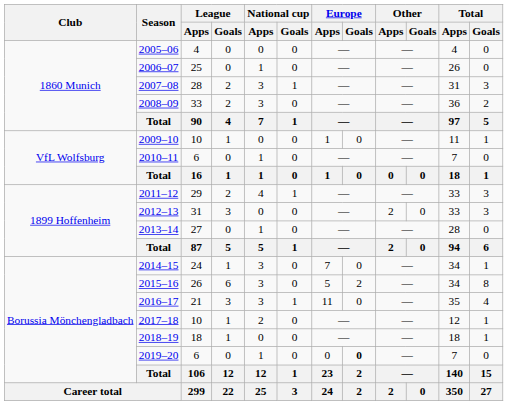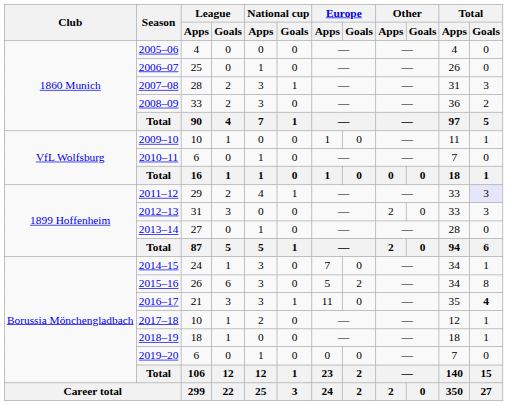(486, 193) no background -> (486, 193) lavender background
(486, 301) normal -> (486, 301) bold
(359, 355) bold -> (359, 355) normal
